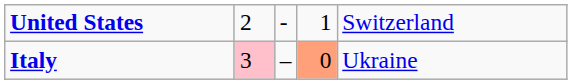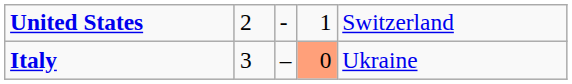(246, 60) pink background -> (246, 60) no background
